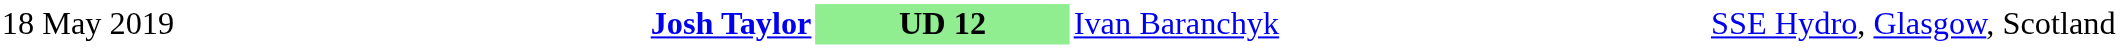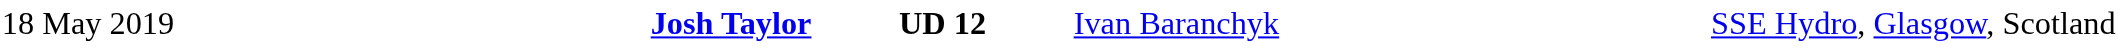(943, 23) lightgreen background -> (943, 23) no background
